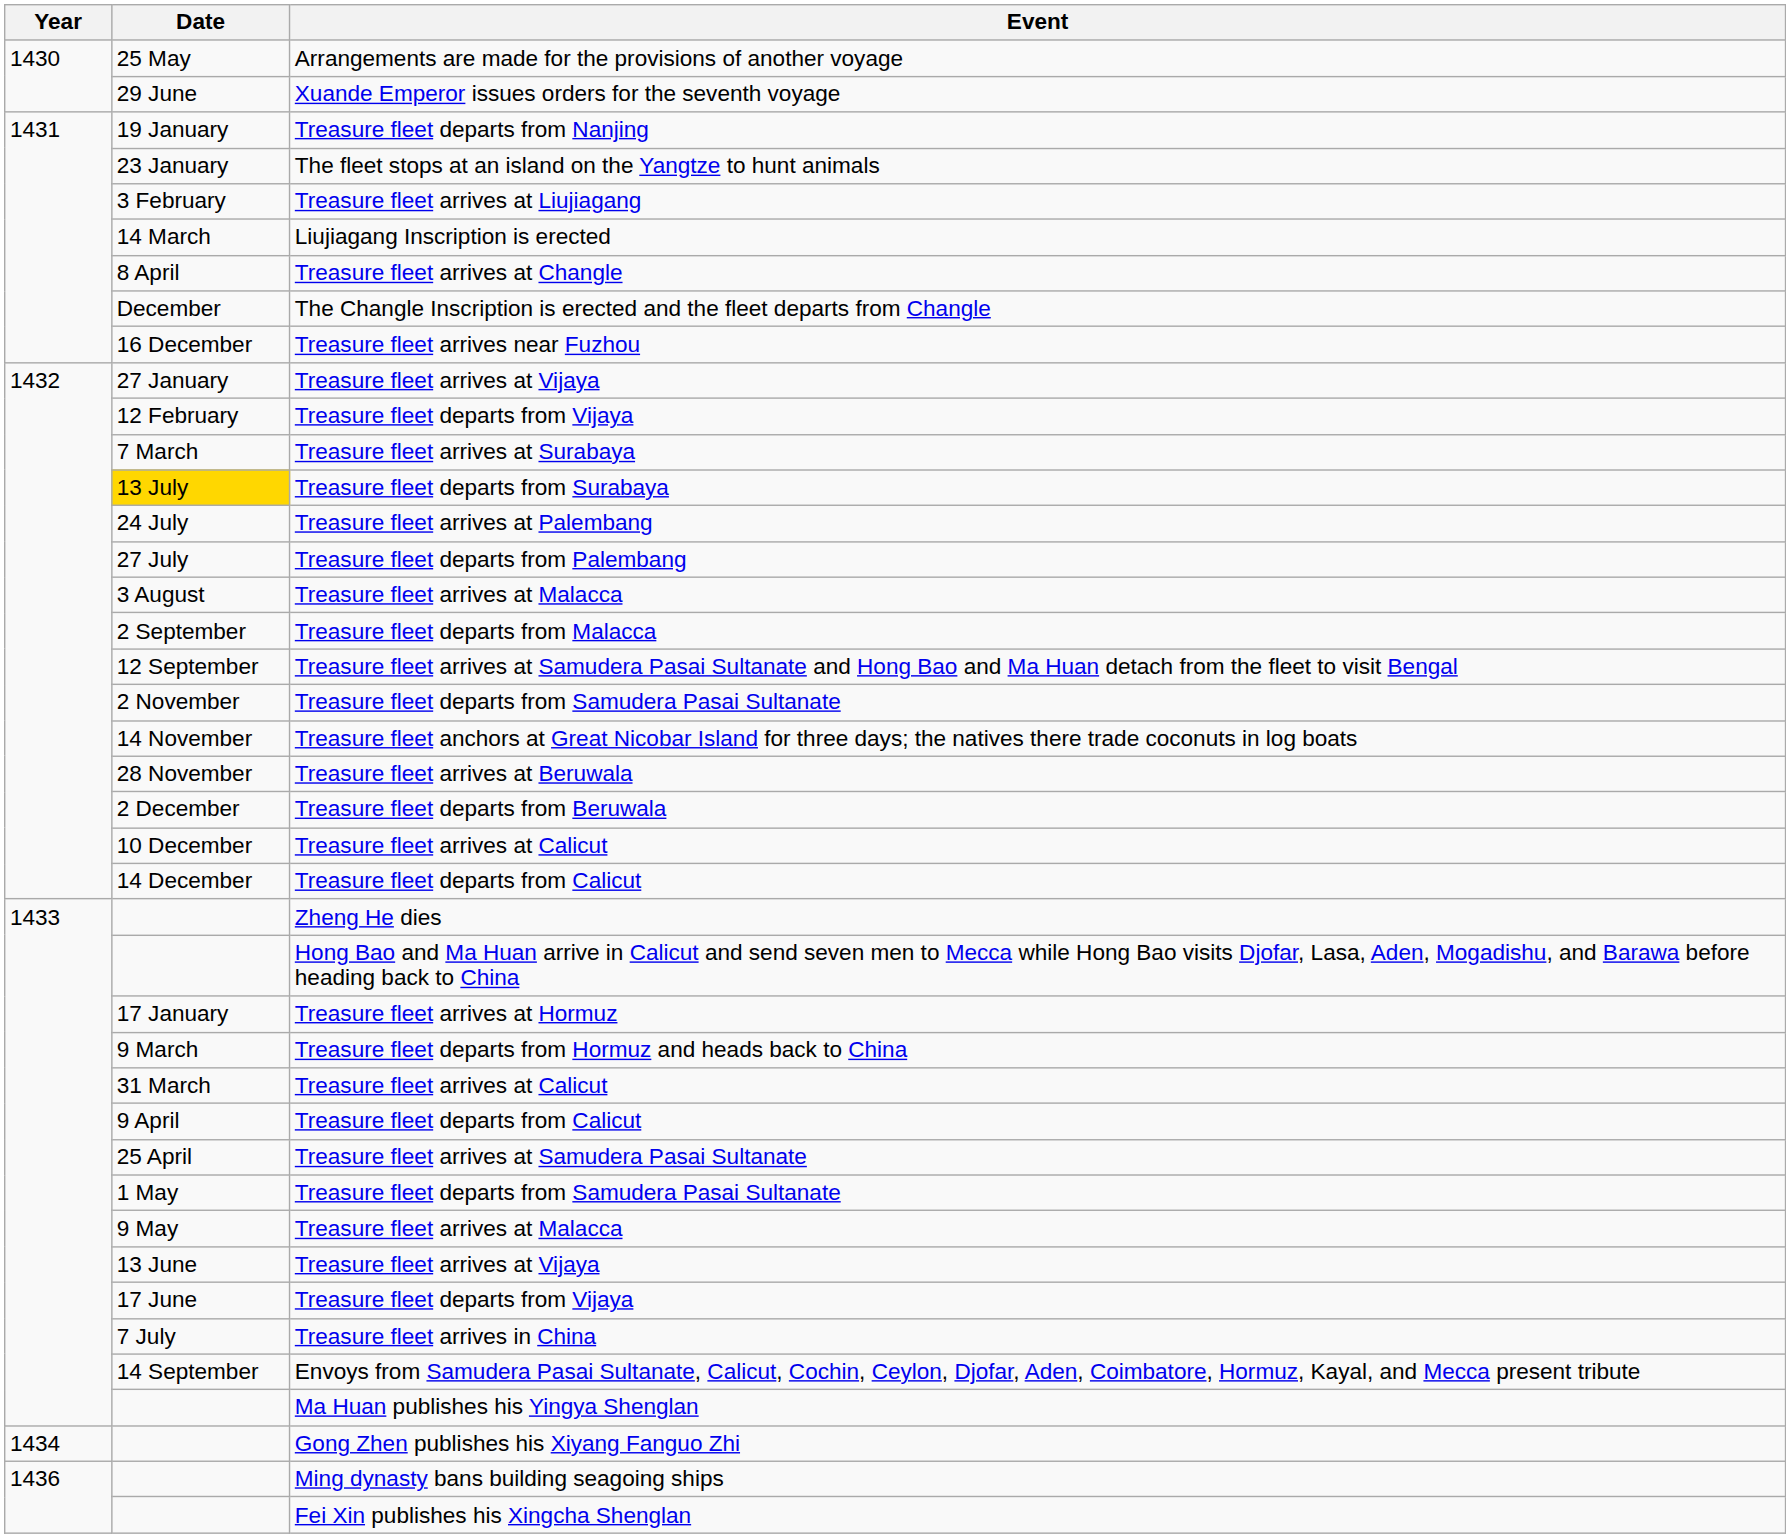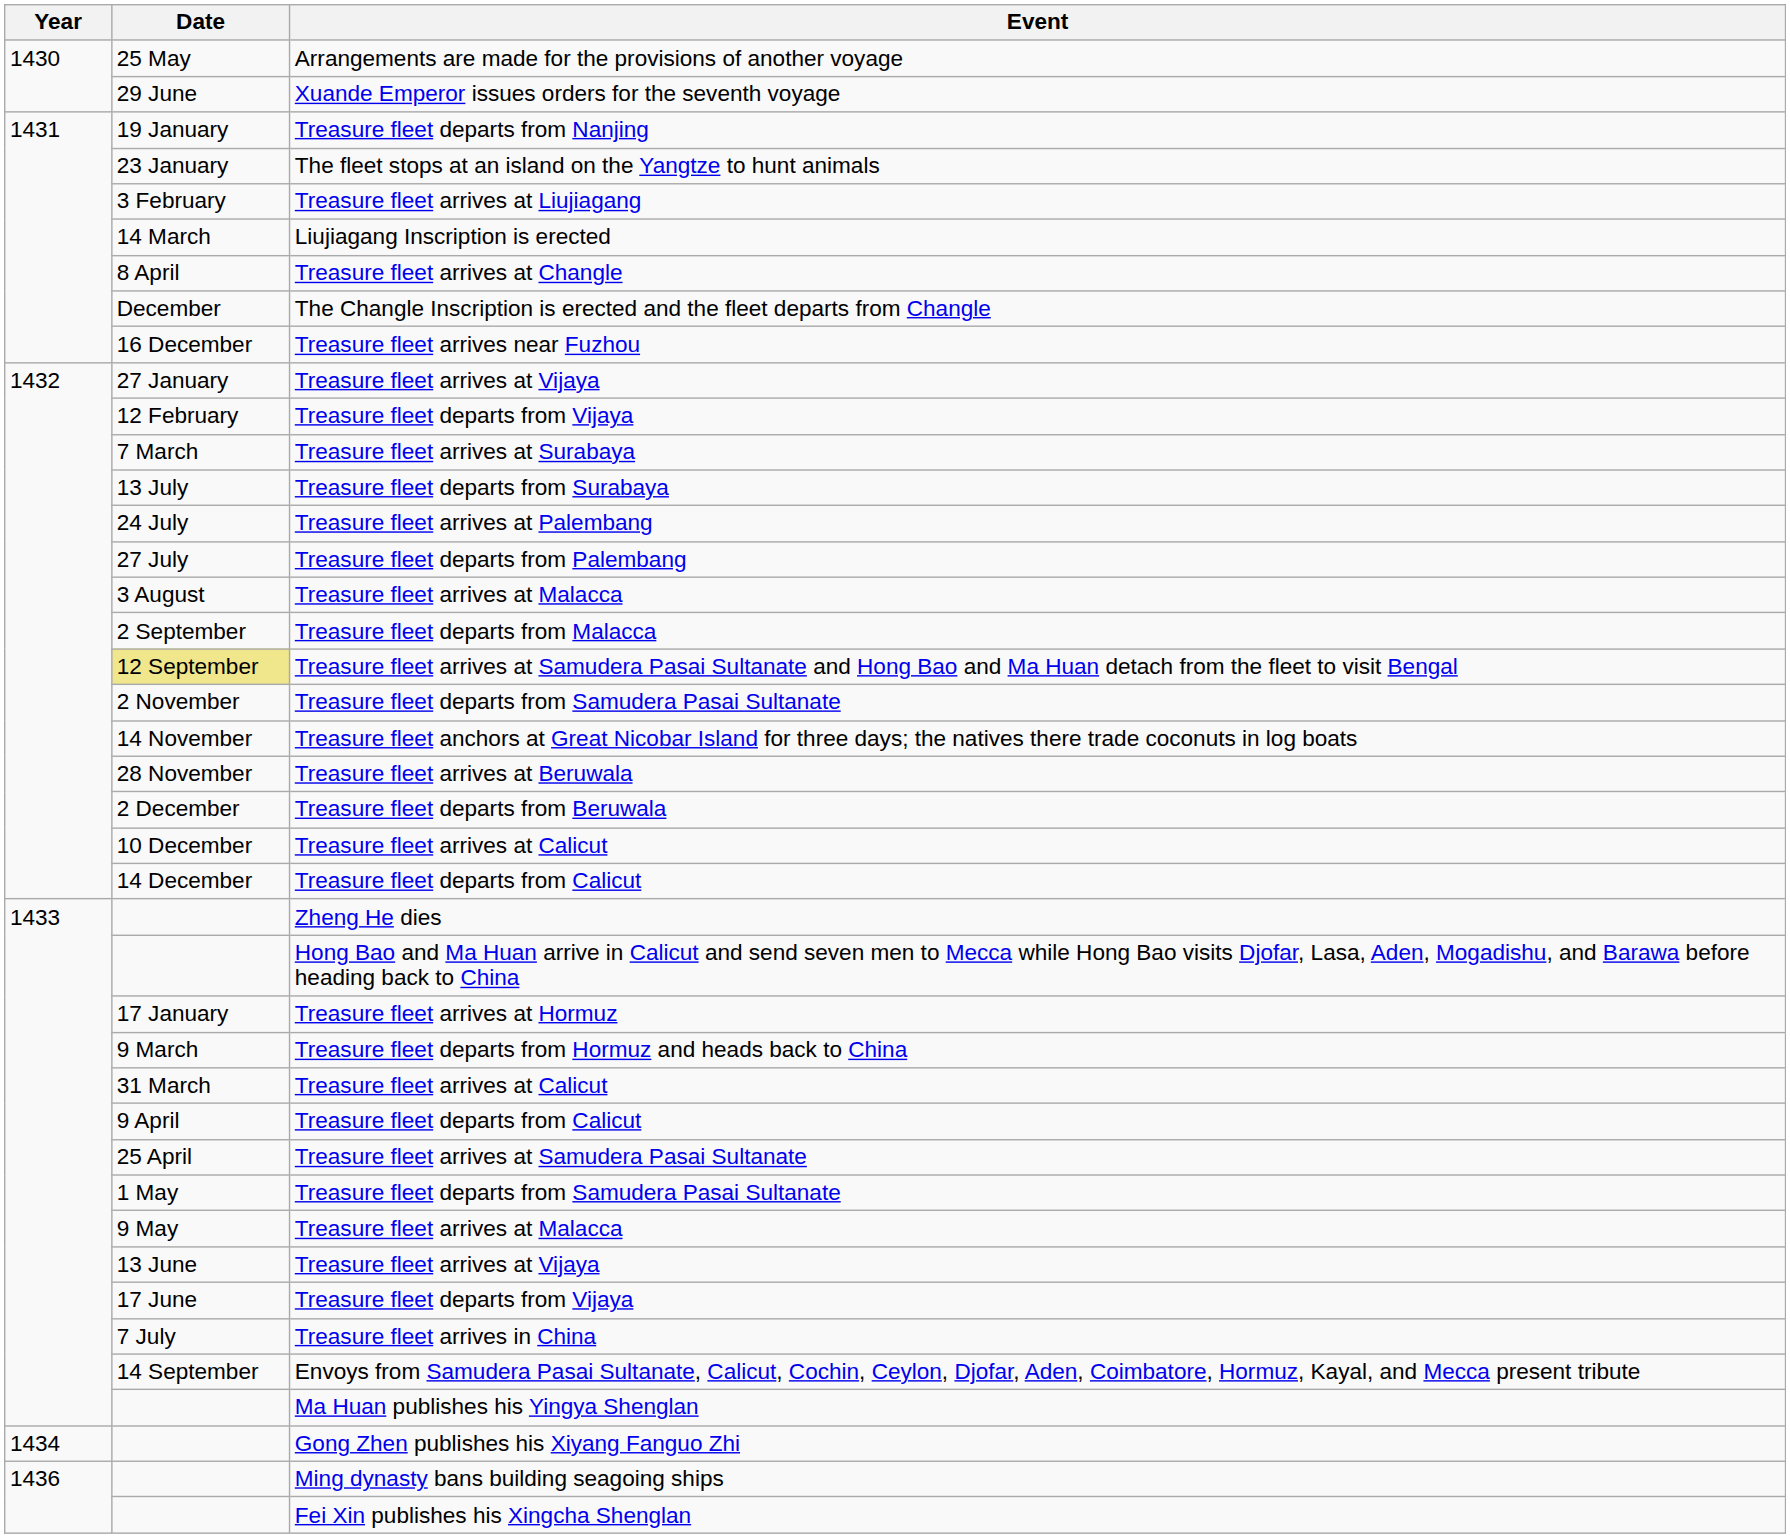(152, 487) gold background -> (152, 487) no background
(188, 666) no background -> (188, 666) khaki background
